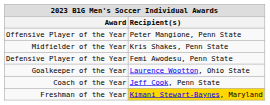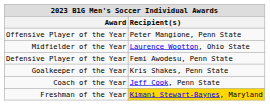(179, 46) Kris Shakes, Penn State -> (190, 46) Laurence Wootton, Ohio State
(190, 70) Laurence Wootton, Ohio State -> (179, 70) Kris Shakes, Penn State
